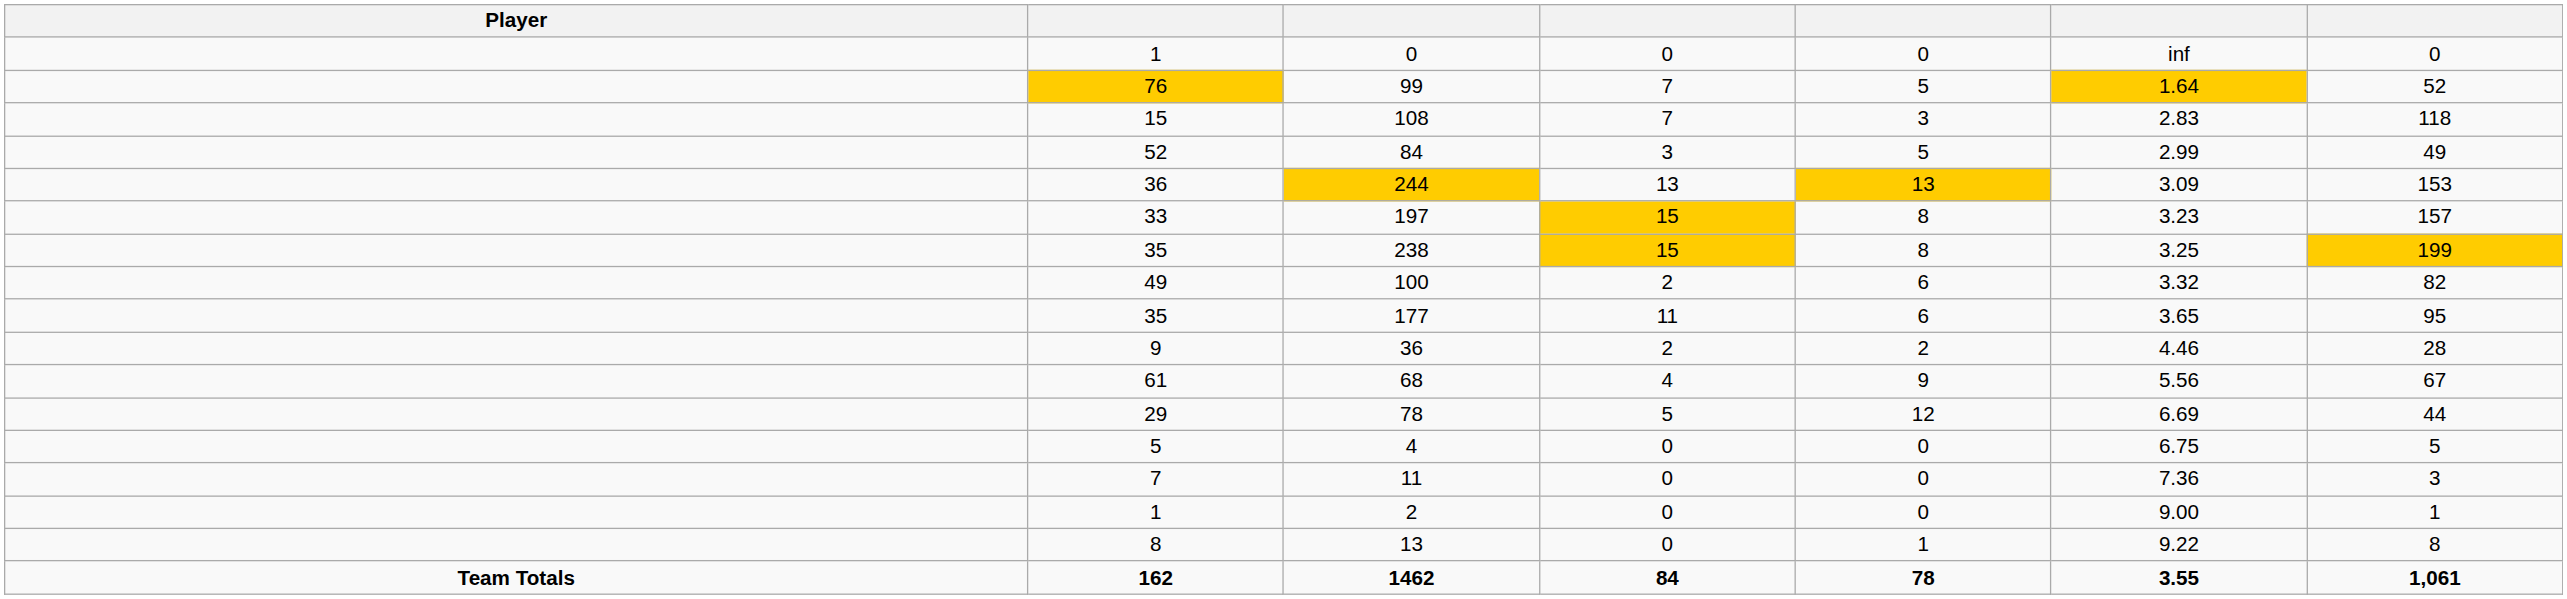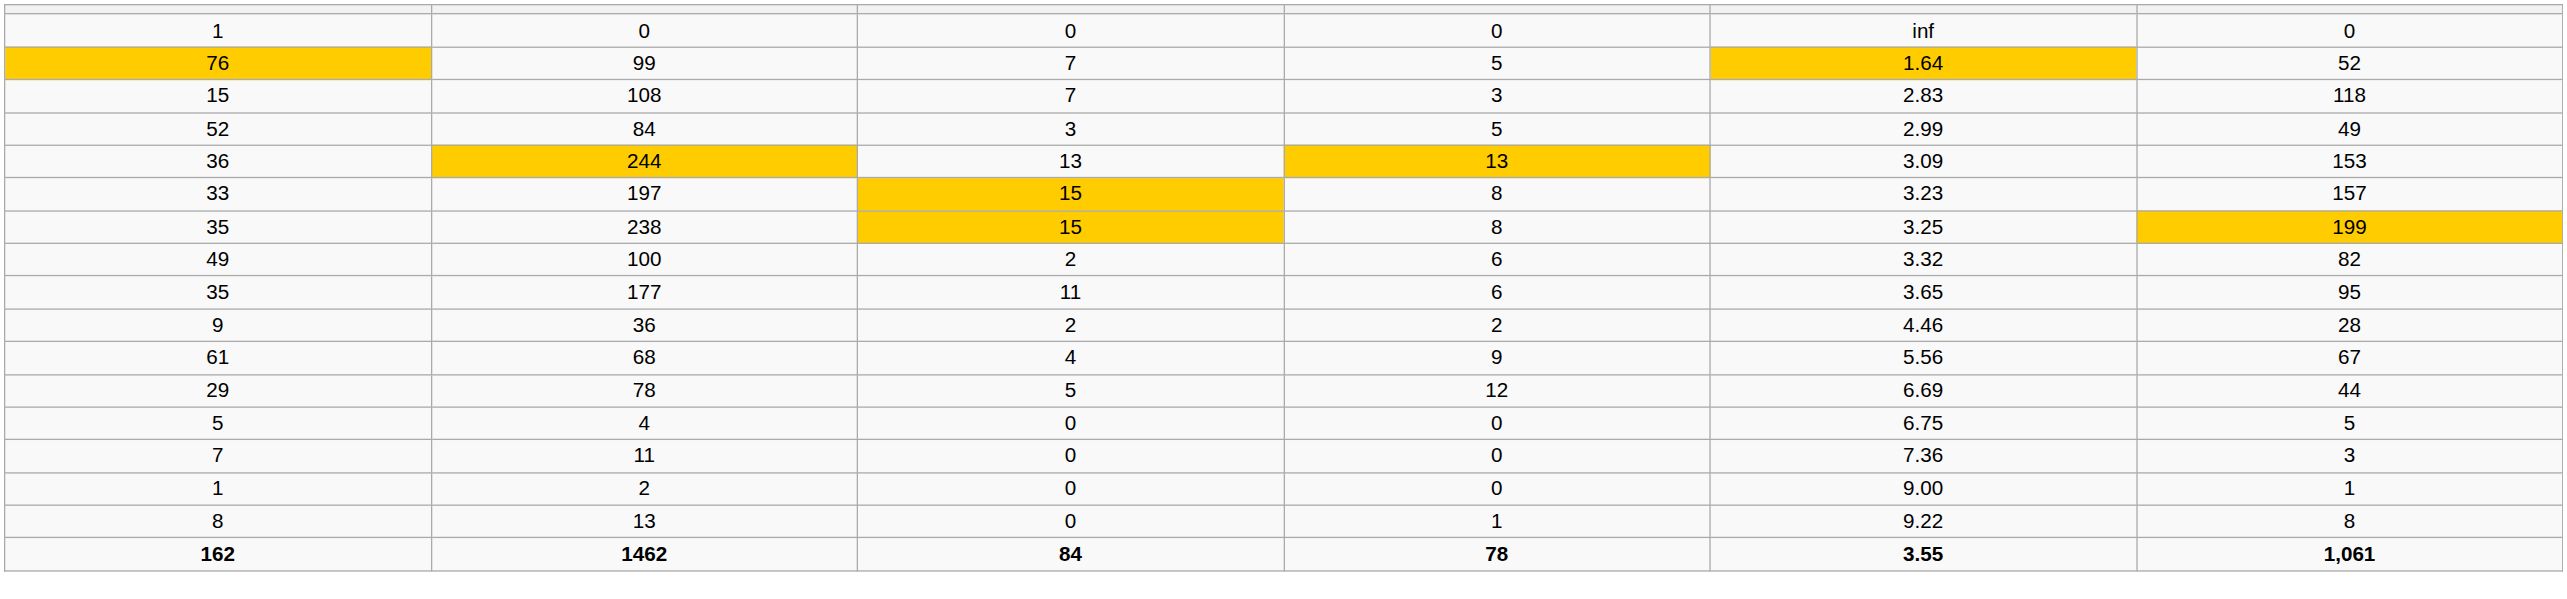- column: (516, 20)
